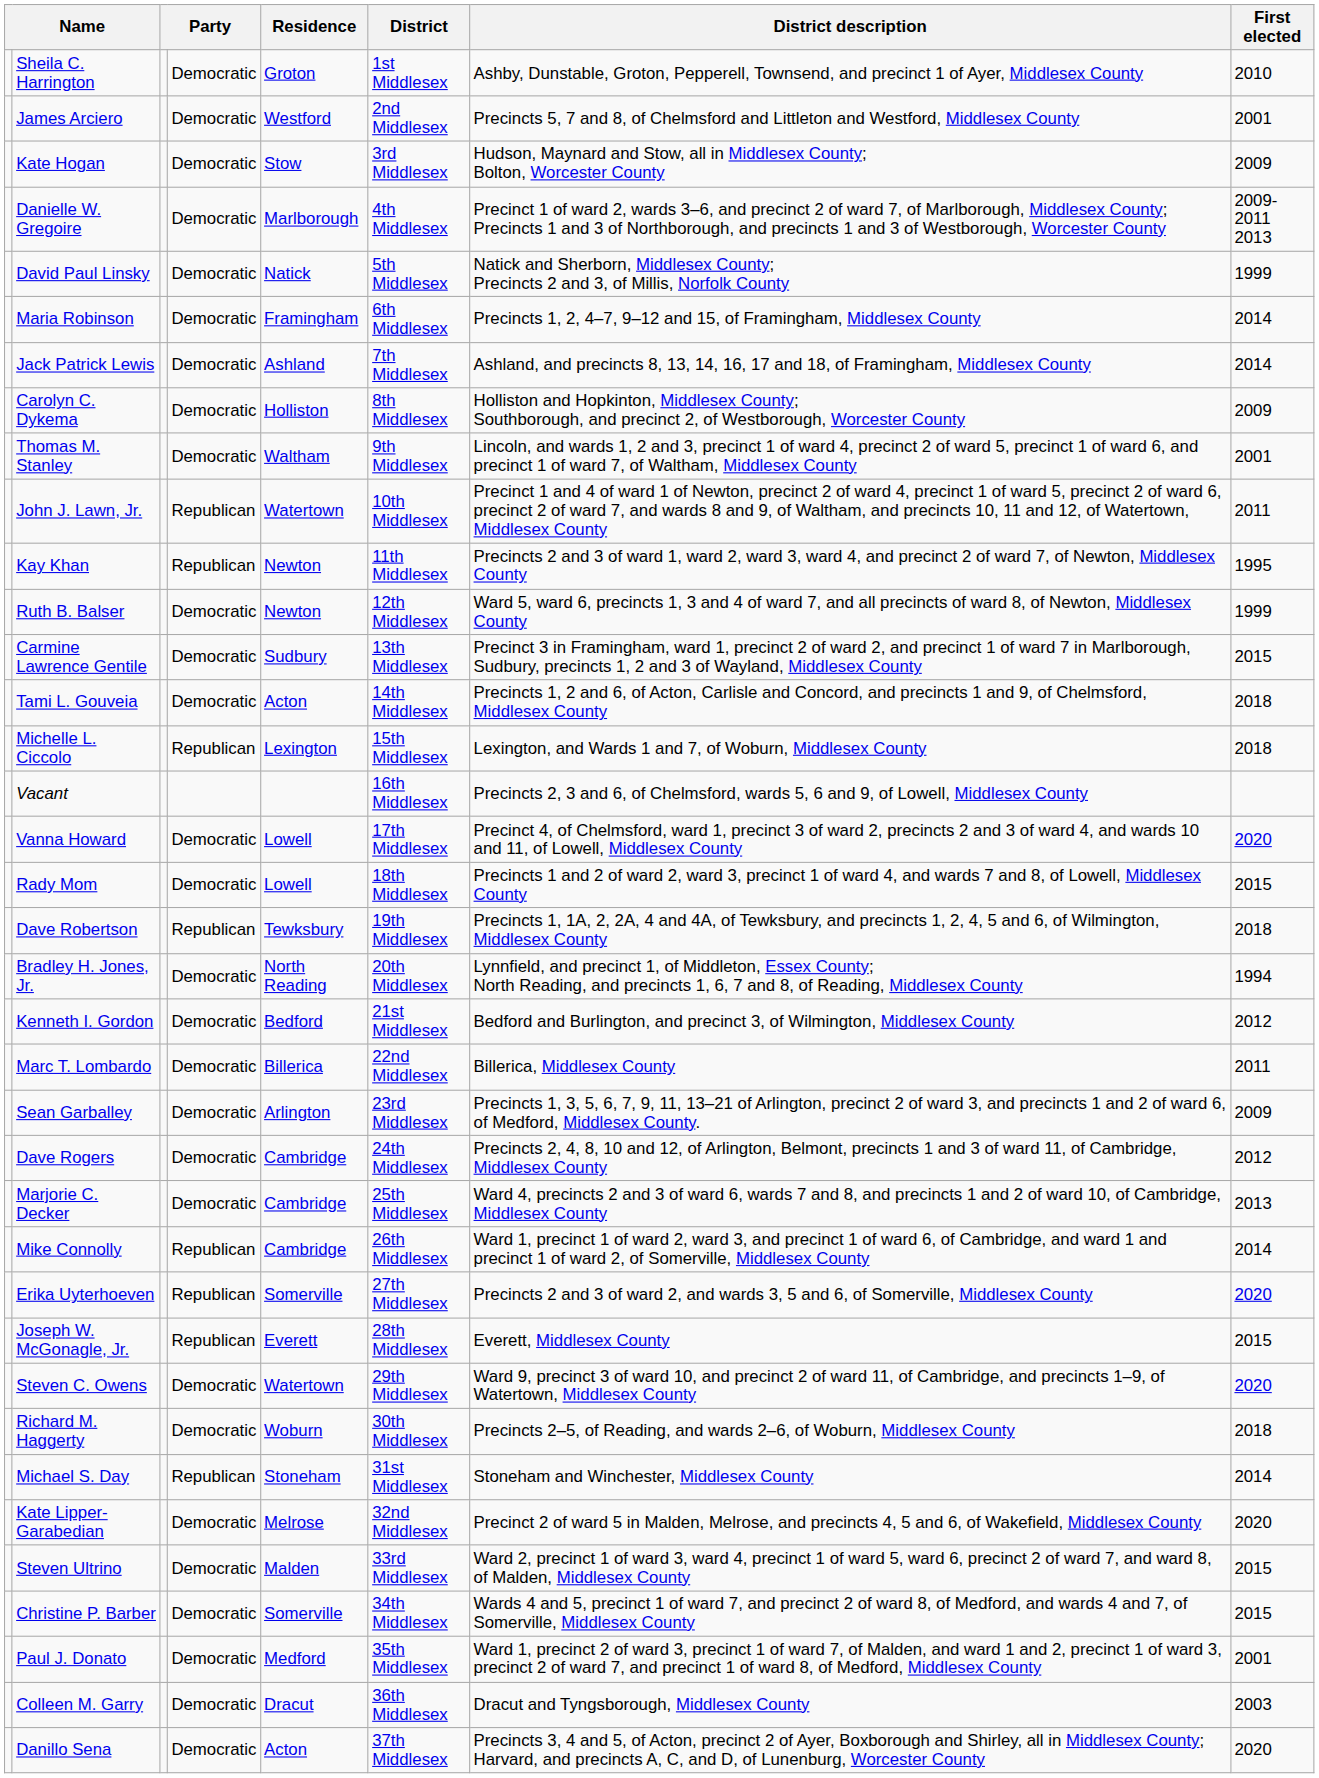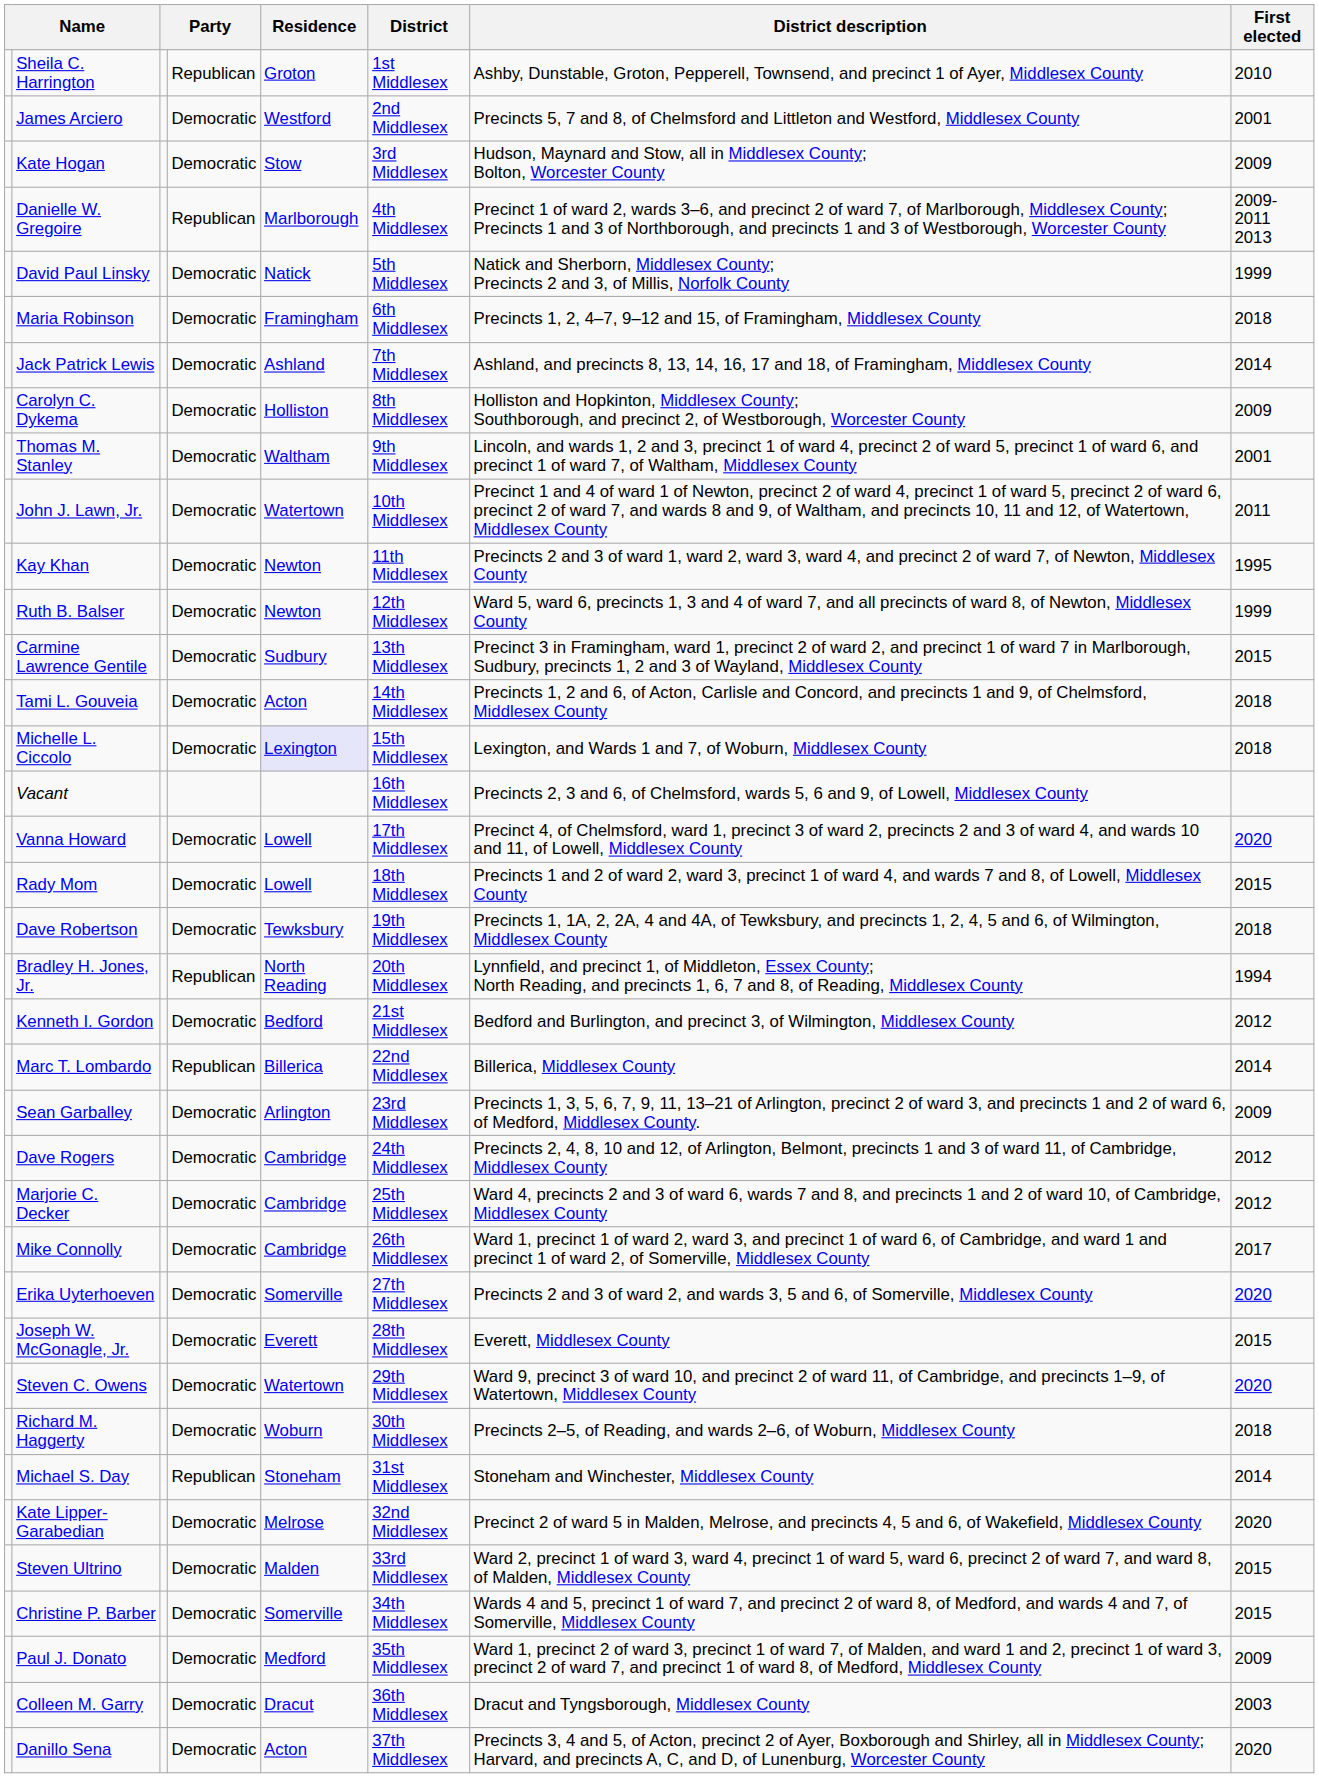(214, 72) Democratic -> (213, 72) Republican
(214, 218) Democratic -> (213, 218) Republican
(1253, 319) 2014 -> (1253, 319) 2018
(213, 511) Republican -> (214, 511) Democratic
(213, 566) Republican -> (214, 566) Democratic
(213, 748) Republican -> (214, 748) Democratic
(301, 748) no background -> (301, 748) lavender background
(213, 930) Republican -> (214, 930) Democratic
(214, 975) Democratic -> (213, 975) Republican
(214, 1067) Democratic -> (213, 1067) Republican
(1252, 1067) 2011 -> (1253, 1067) 2014
(1253, 1203) 2013 -> (1253, 1203) 2012
(213, 1249) Republican -> (214, 1249) Democratic
(1253, 1249) 2014 -> (1253, 1249) 2017
(213, 1294) Republican -> (214, 1294) Democratic
(213, 1340) Republican -> (214, 1340) Democratic
(1253, 1659) 2001 -> (1253, 1659) 2009
